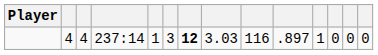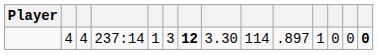(221, 39) 3.03 -> (221, 39) 3.30
(257, 39) 116 -> (257, 39) 114
(365, 39) normal -> (365, 39) bold
